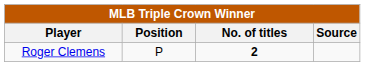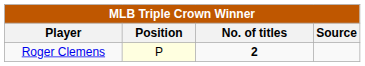(159, 52) no background -> (159, 52) lightyellow background
